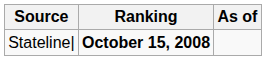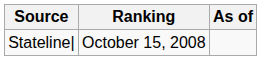(146, 42) bold -> (144, 42) normal
